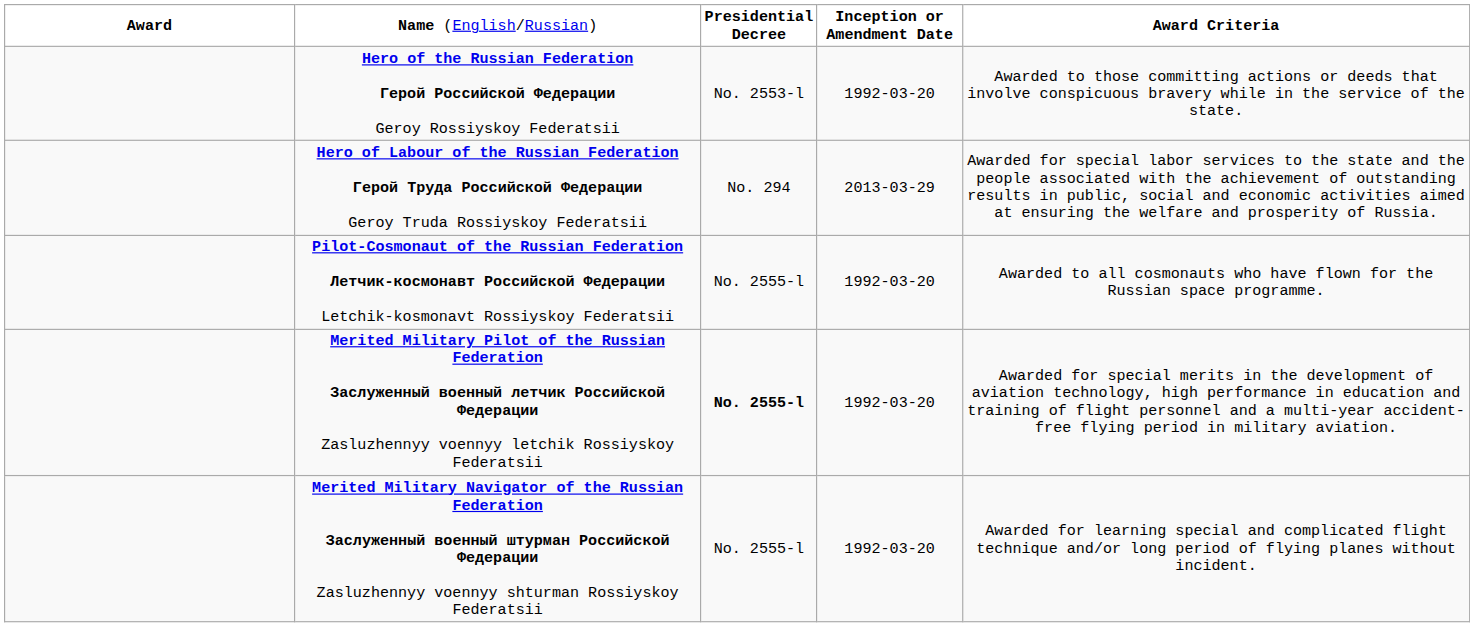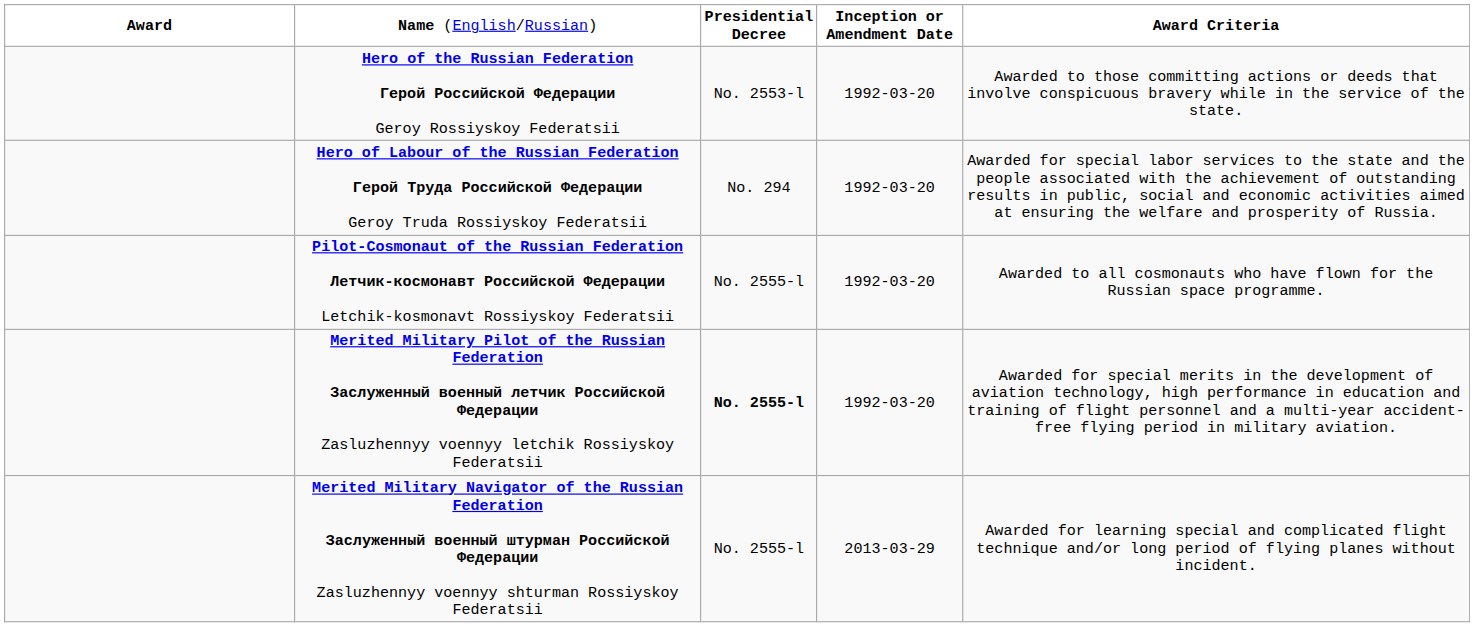(890, 188) 2013-03-29 -> (890, 188) 1992-03-20
(890, 549) 1992-03-20 -> (890, 549) 2013-03-29
